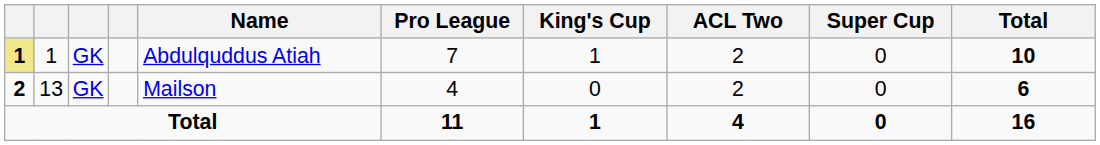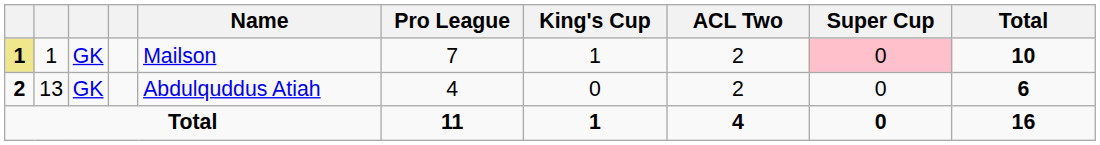(232, 55) Abdulquddus Atiah -> (180, 55) Mailson
(881, 55) no background -> (881, 55) pink background
(180, 88) Mailson -> (232, 88) Abdulquddus Atiah
